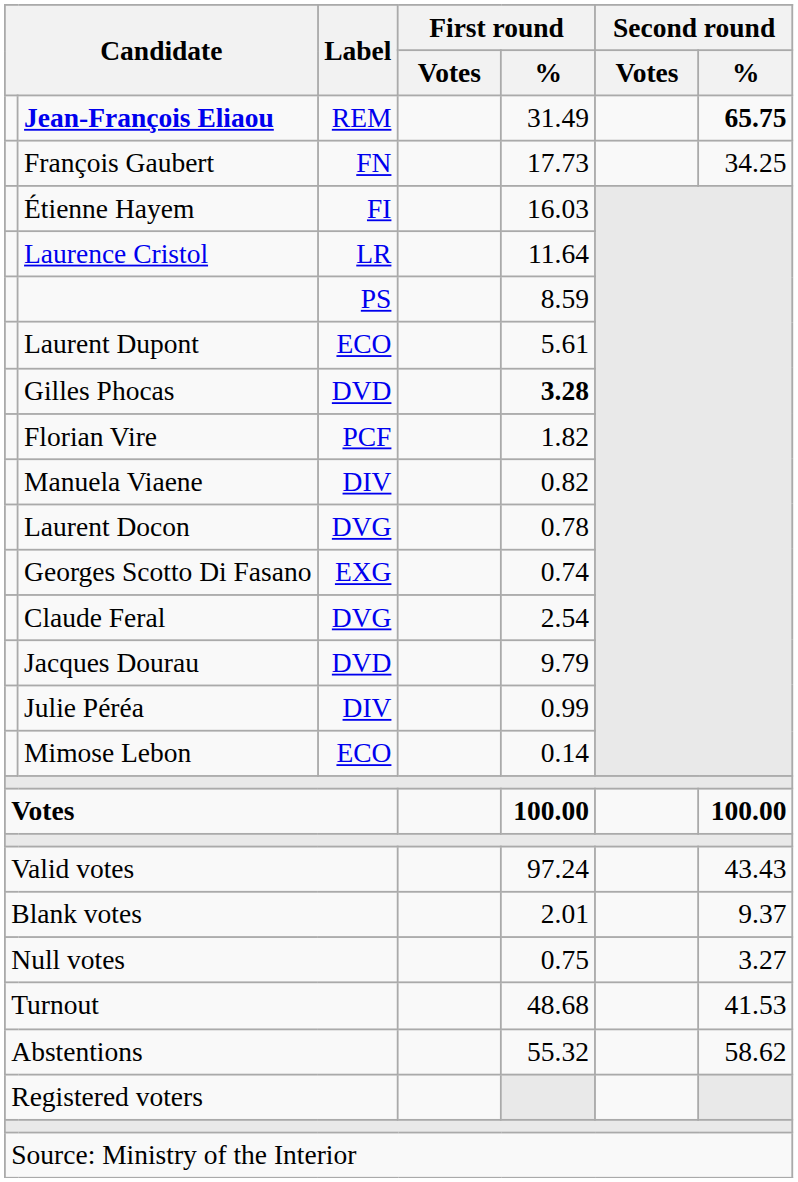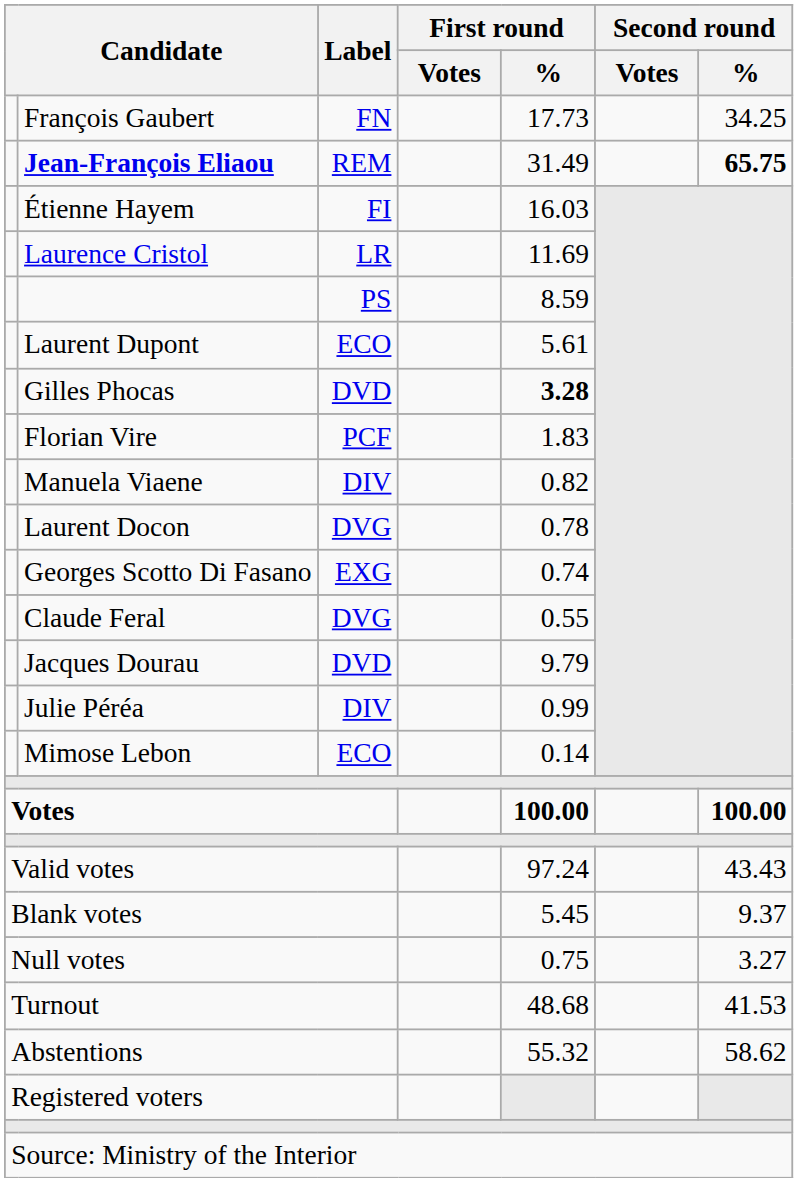rows swapped: (149, 118) <-> (119, 163)
(559, 254) 11.64 -> (559, 254) 11.69
(565, 435) 1.82 -> (565, 435) 1.83
(565, 617) 2.54 -> (565, 617) 0.55
(565, 914) 2.01 -> (565, 914) 5.45
